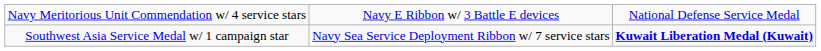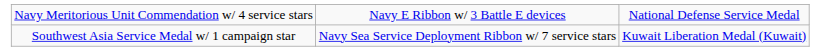(714, 35) bold -> (714, 35) normal
